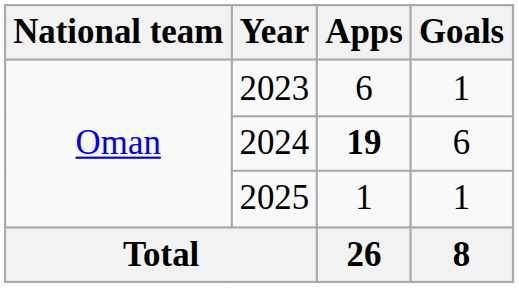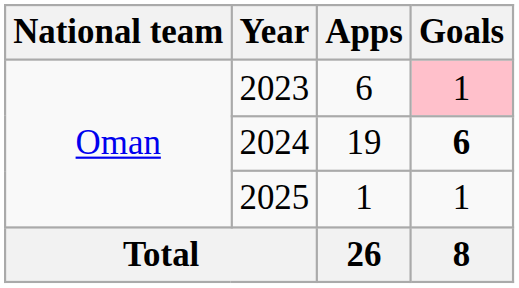(462, 87) no background -> (462, 87) pink background
(364, 142) bold -> (364, 142) normal
(462, 142) normal -> (462, 142) bold
